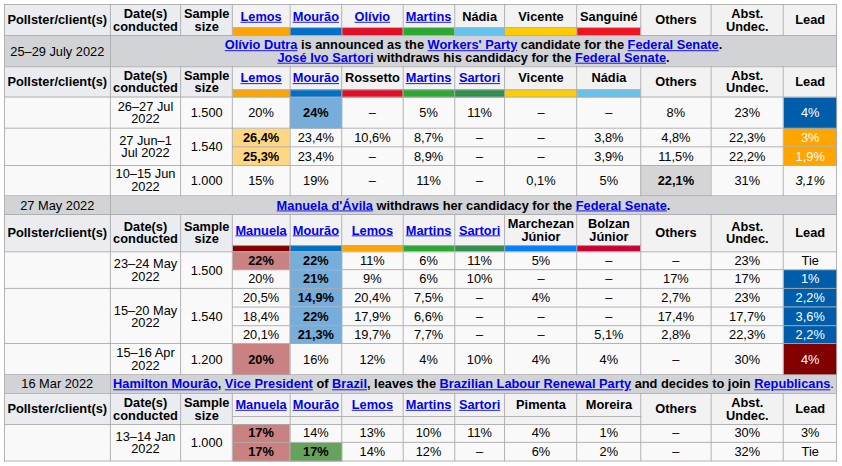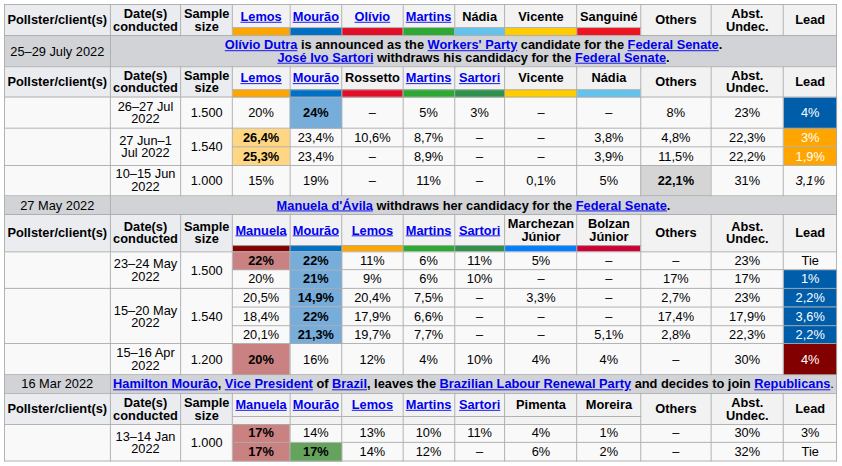(480, 113) 11% -> (480, 113) 3%
(541, 298) 4% -> (541, 298) 3,3%
(747, 316) 17,7% -> (747, 316) 17,9%
